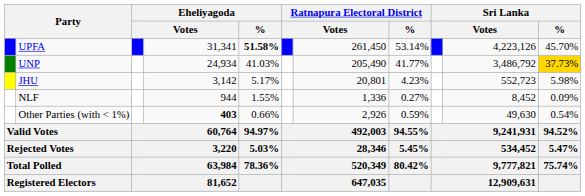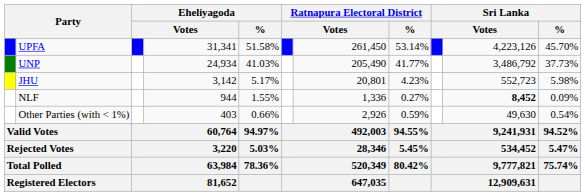(262, 47) bold -> (262, 47) normal
(562, 64) gold background -> (562, 64) no background
(524, 98) normal -> (524, 98) bold
(229, 115) bold -> (229, 115) normal
